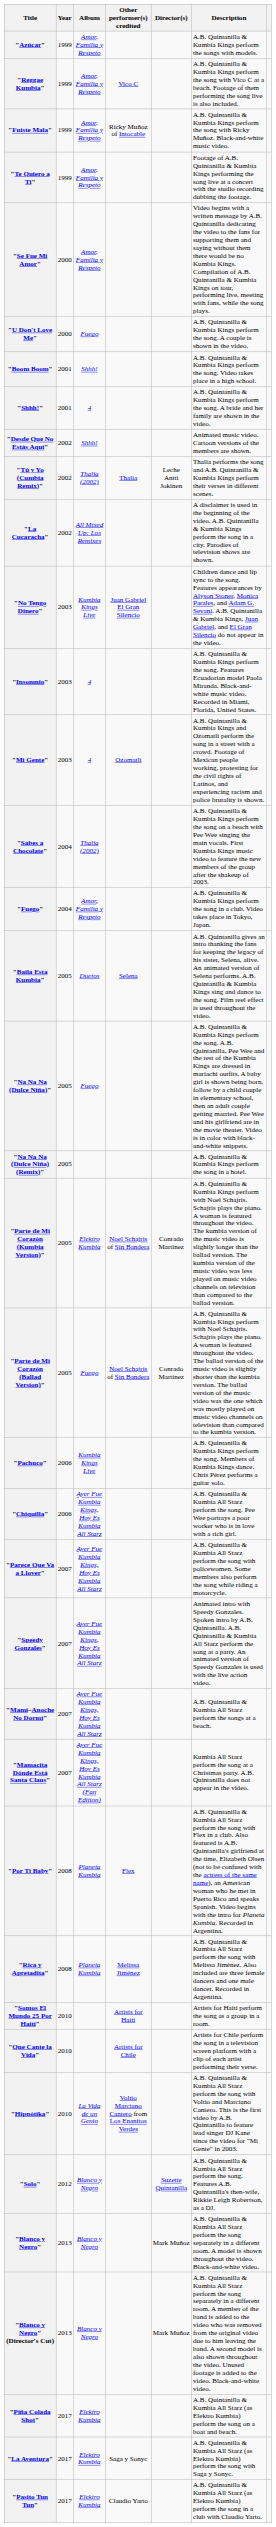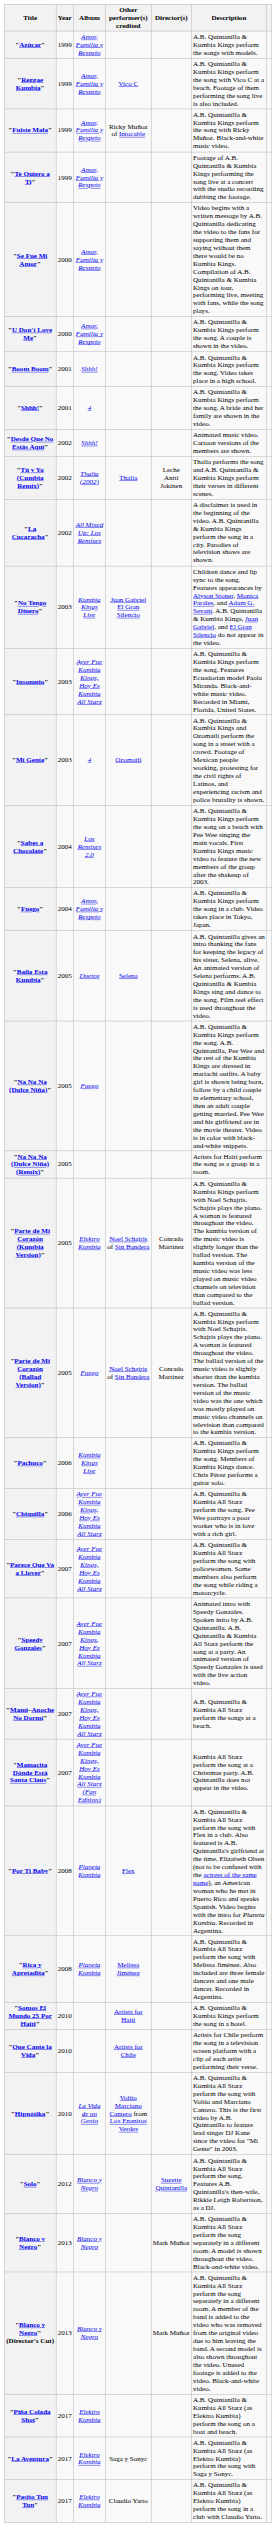(89, 334) Fuego -> (89, 334) Amor, Familia y Respeto
(89, 681) 4 -> (89, 681) Ayer Fue Kumbia Kings, Hoy Es Kumbia All Starz
(89, 846) Thalía (2002) -> (89, 846) Los Remixes 2.0
(226, 1164) A.B. Quintanilla & Kumbia Kings perform the song in a hotel. -> (228, 1164) Artists for Haiti perform the song as a group in a room.
(228, 2016) Artists for Haiti perform the song as a group in a room. -> (226, 2016) A.B. Quintanilla & Kumbia Kings perform the song in a hotel.
